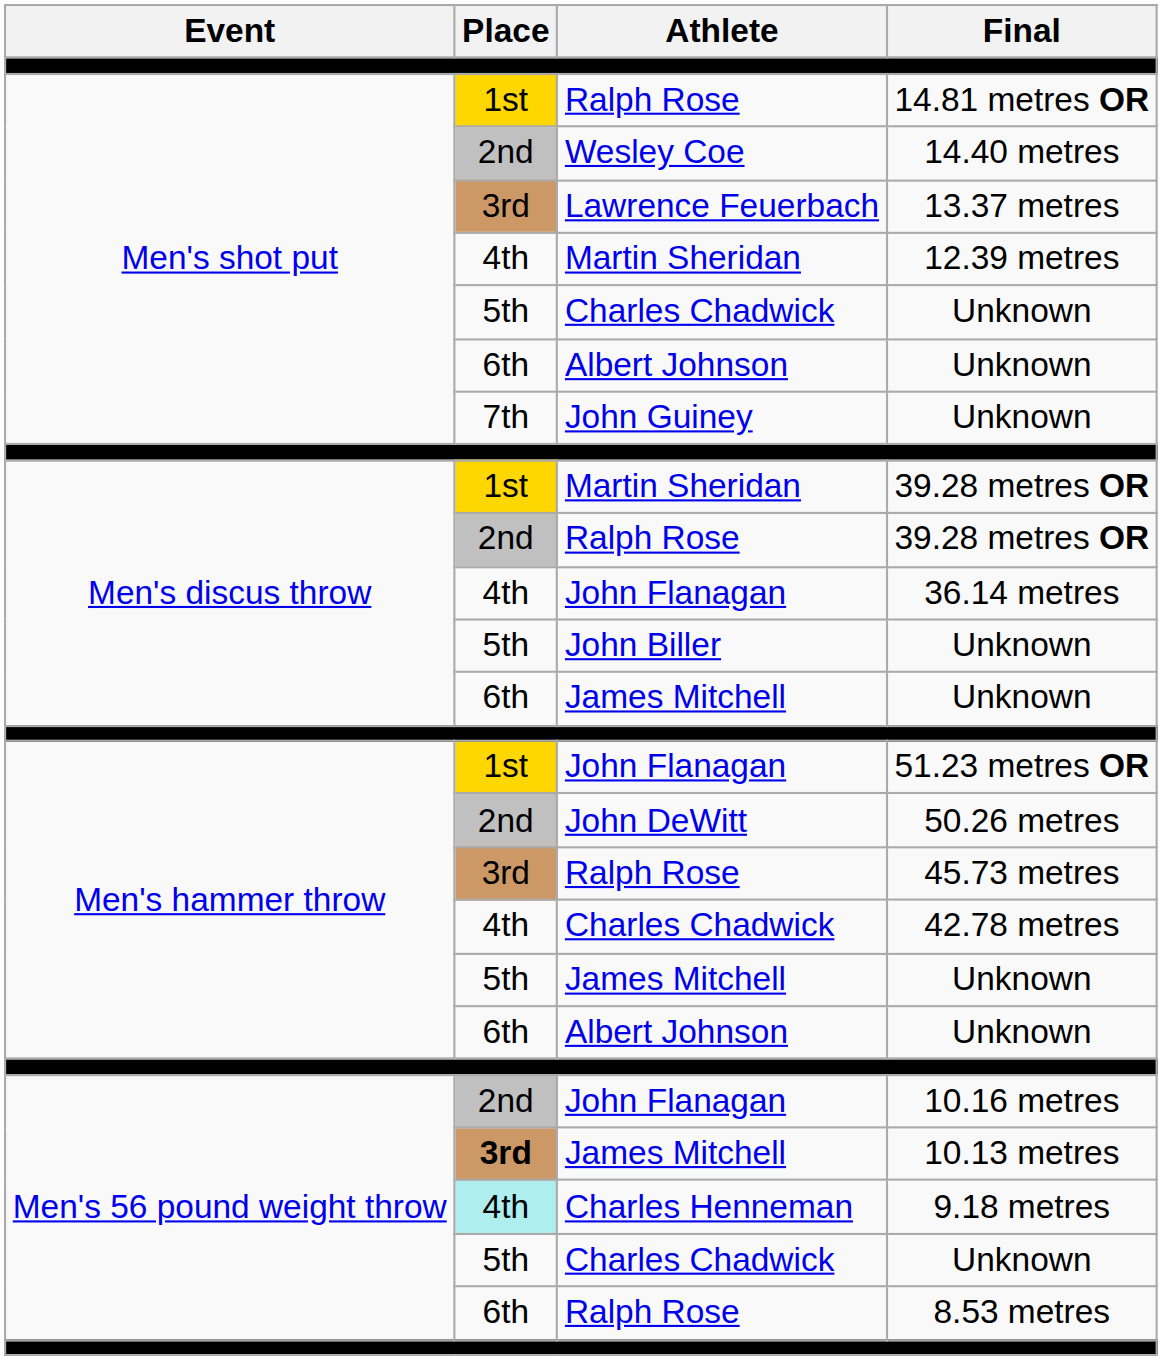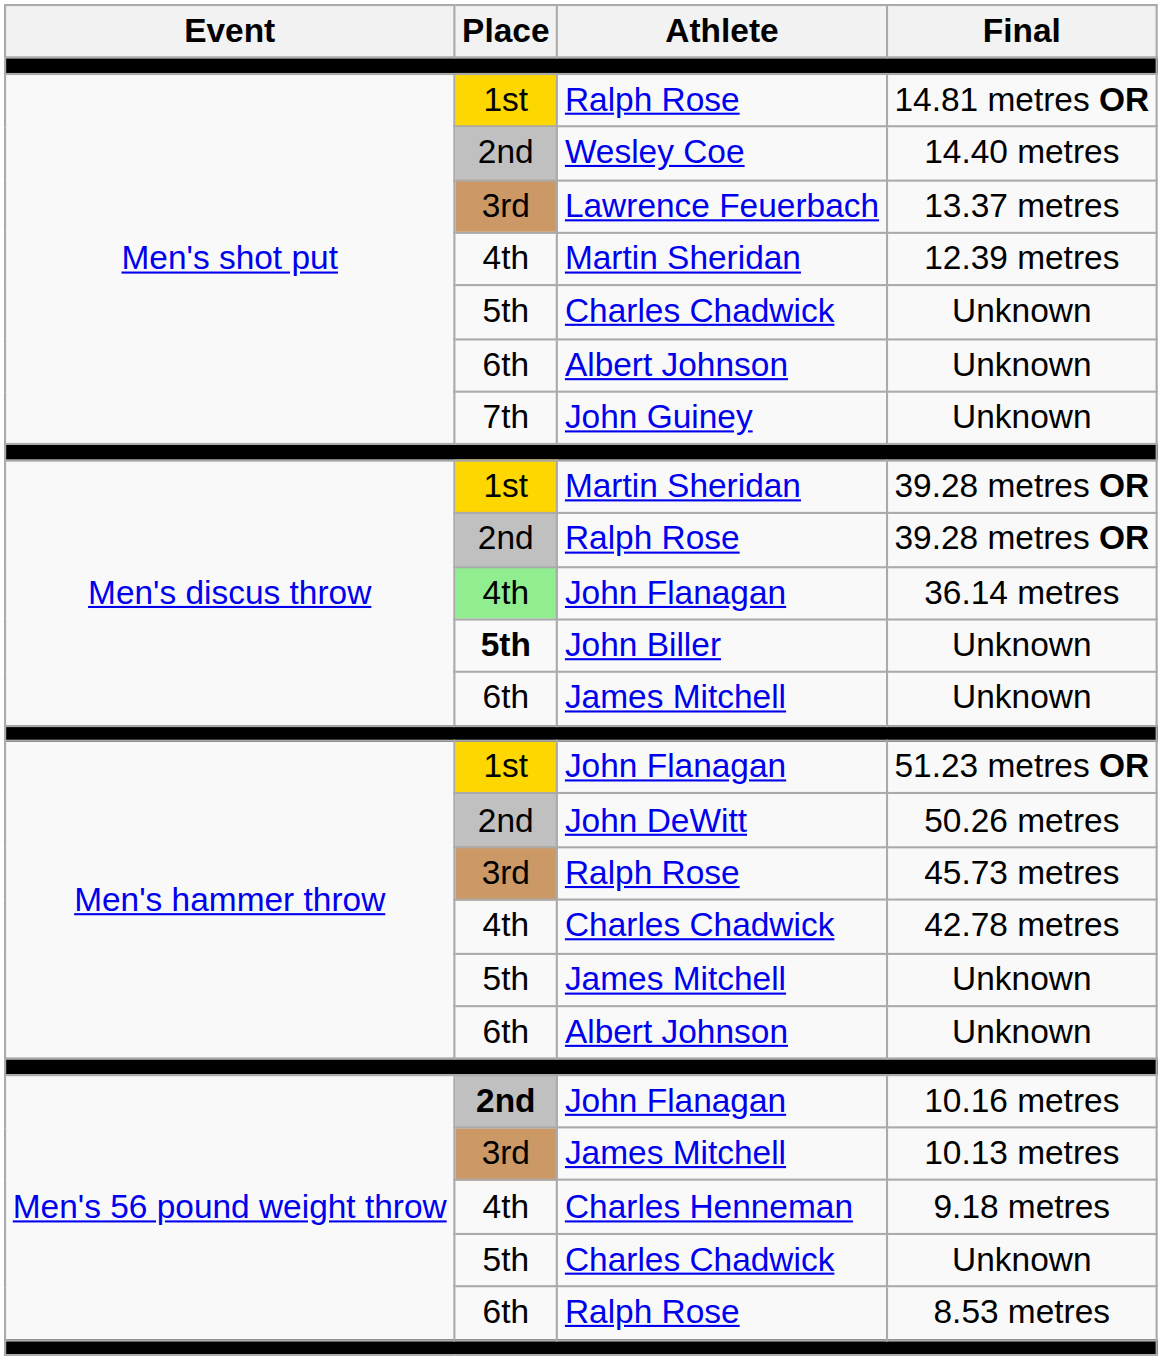(506, 592) no background -> (506, 592) lightgreen background
(506, 645) normal -> (506, 645) bold
(506, 1100) normal -> (506, 1100) bold
(506, 1153) bold -> (506, 1153) normal
(506, 1206) paleturquoise background -> (506, 1206) no background
